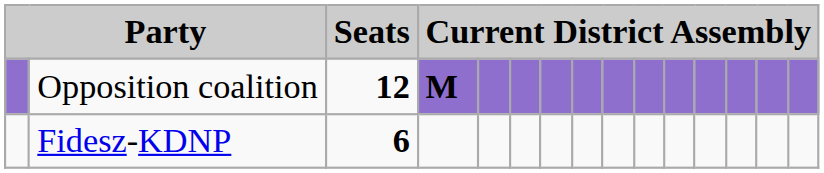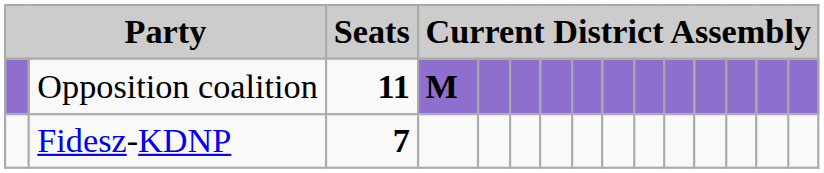(393, 85) 12 -> (394, 85) 11
(401, 140) 6 -> (401, 140) 7
